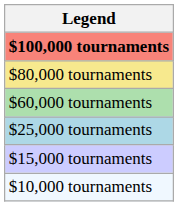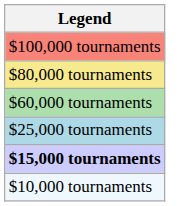(89, 46) bold -> (85, 46) normal
(80, 158) normal -> (85, 158) bold
